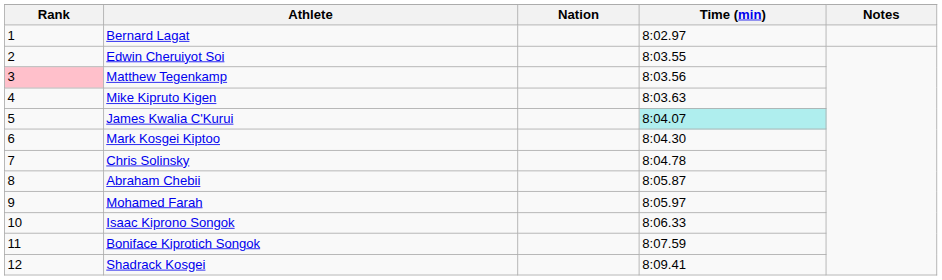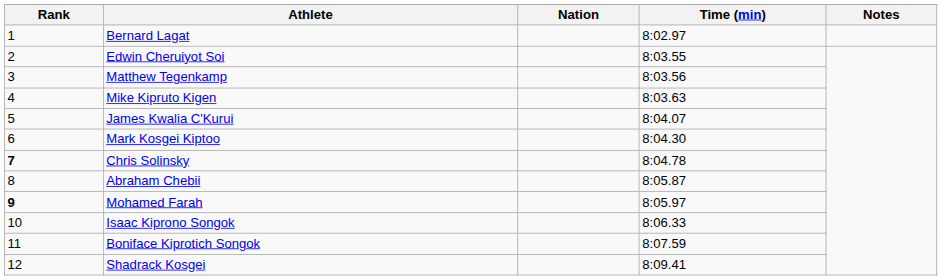(11, 77) pink background -> (11, 77) no background
(664, 118) paleturquoise background -> (664, 118) no background
(11, 160) normal -> (11, 160) bold
(11, 202) normal -> (11, 202) bold
